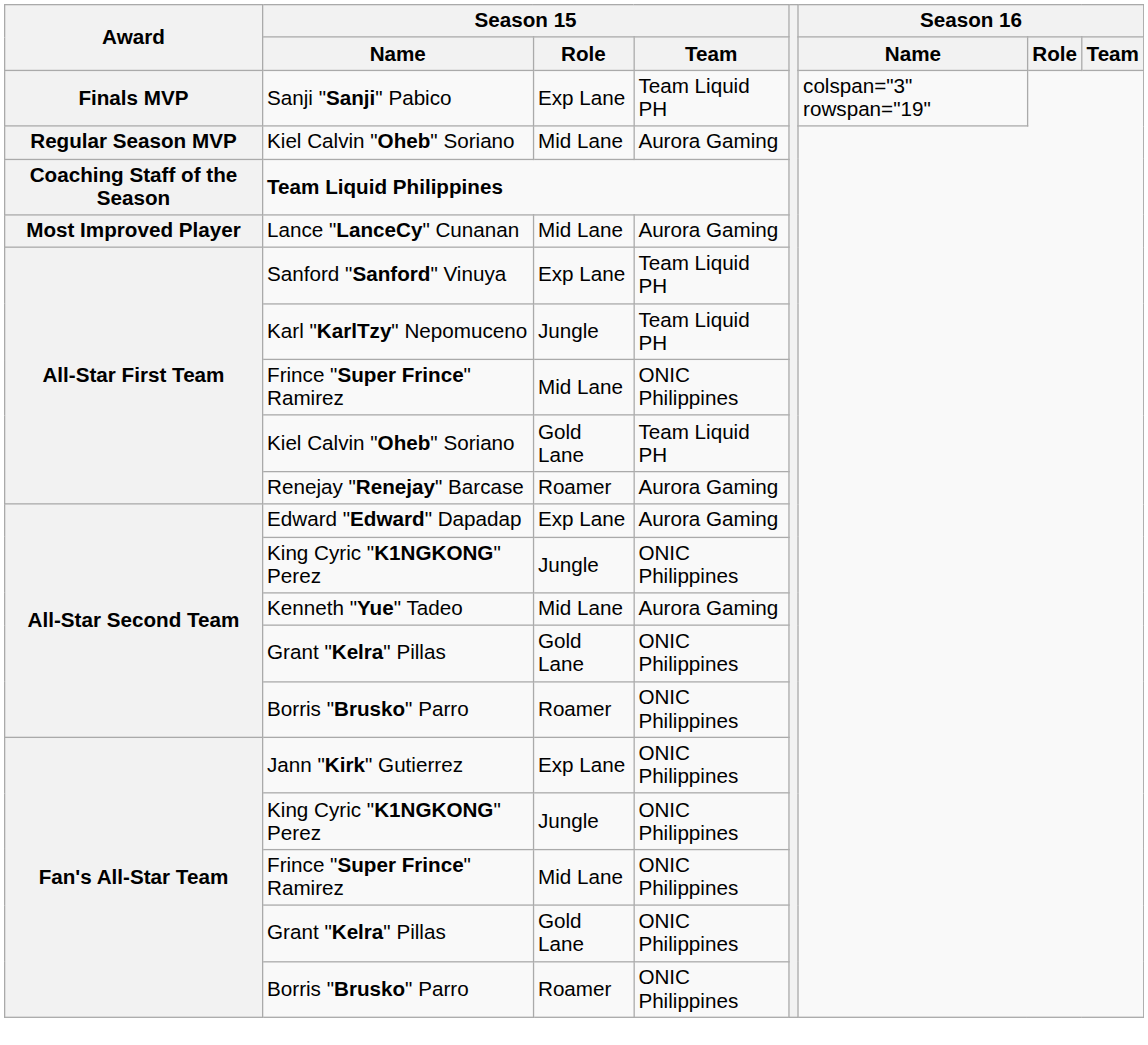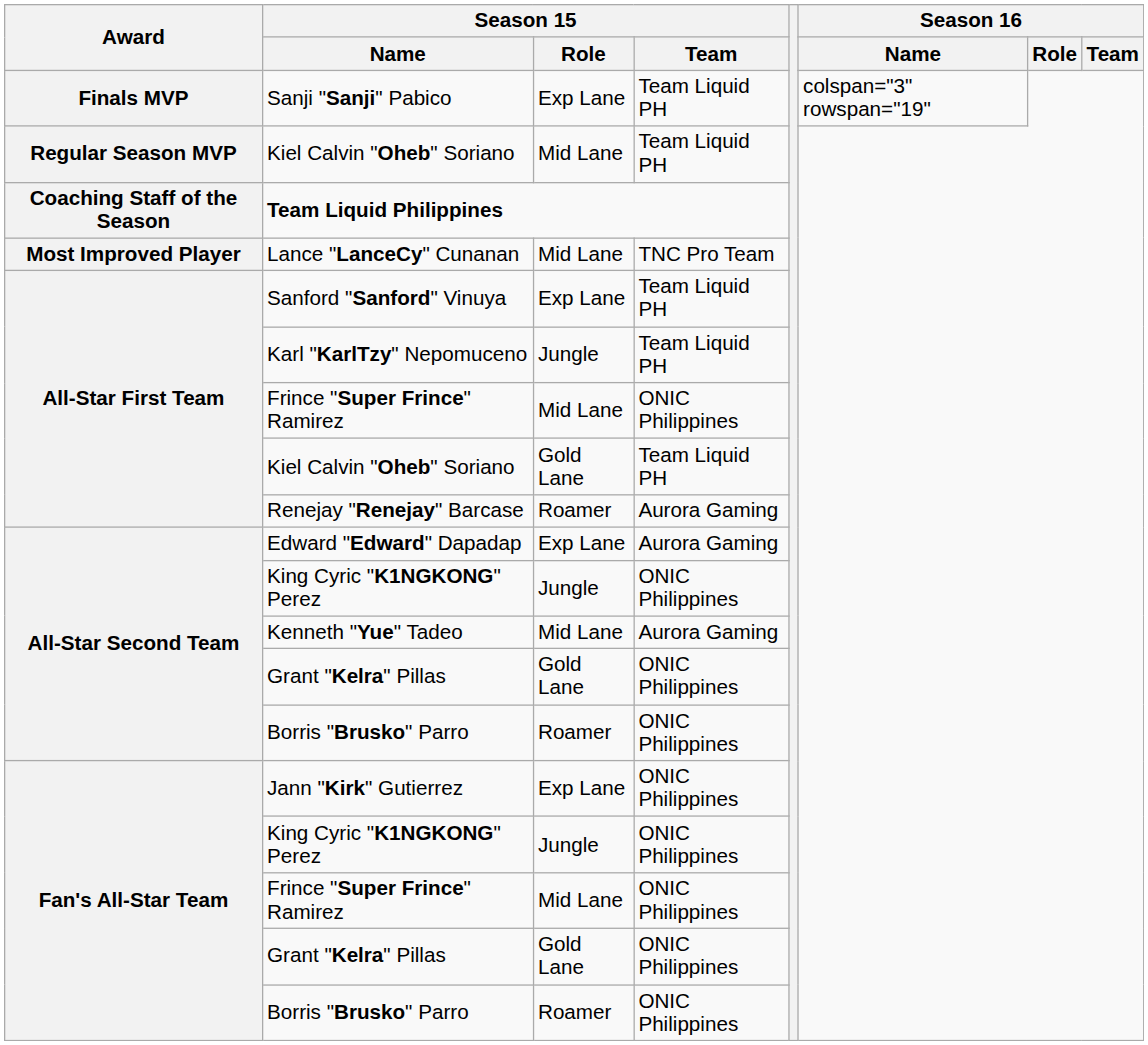(708, 142) Aurora Gaming -> (694, 153) Team Liquid PH
(708, 230) Aurora Gaming -> (706, 254) TNC Pro Team
